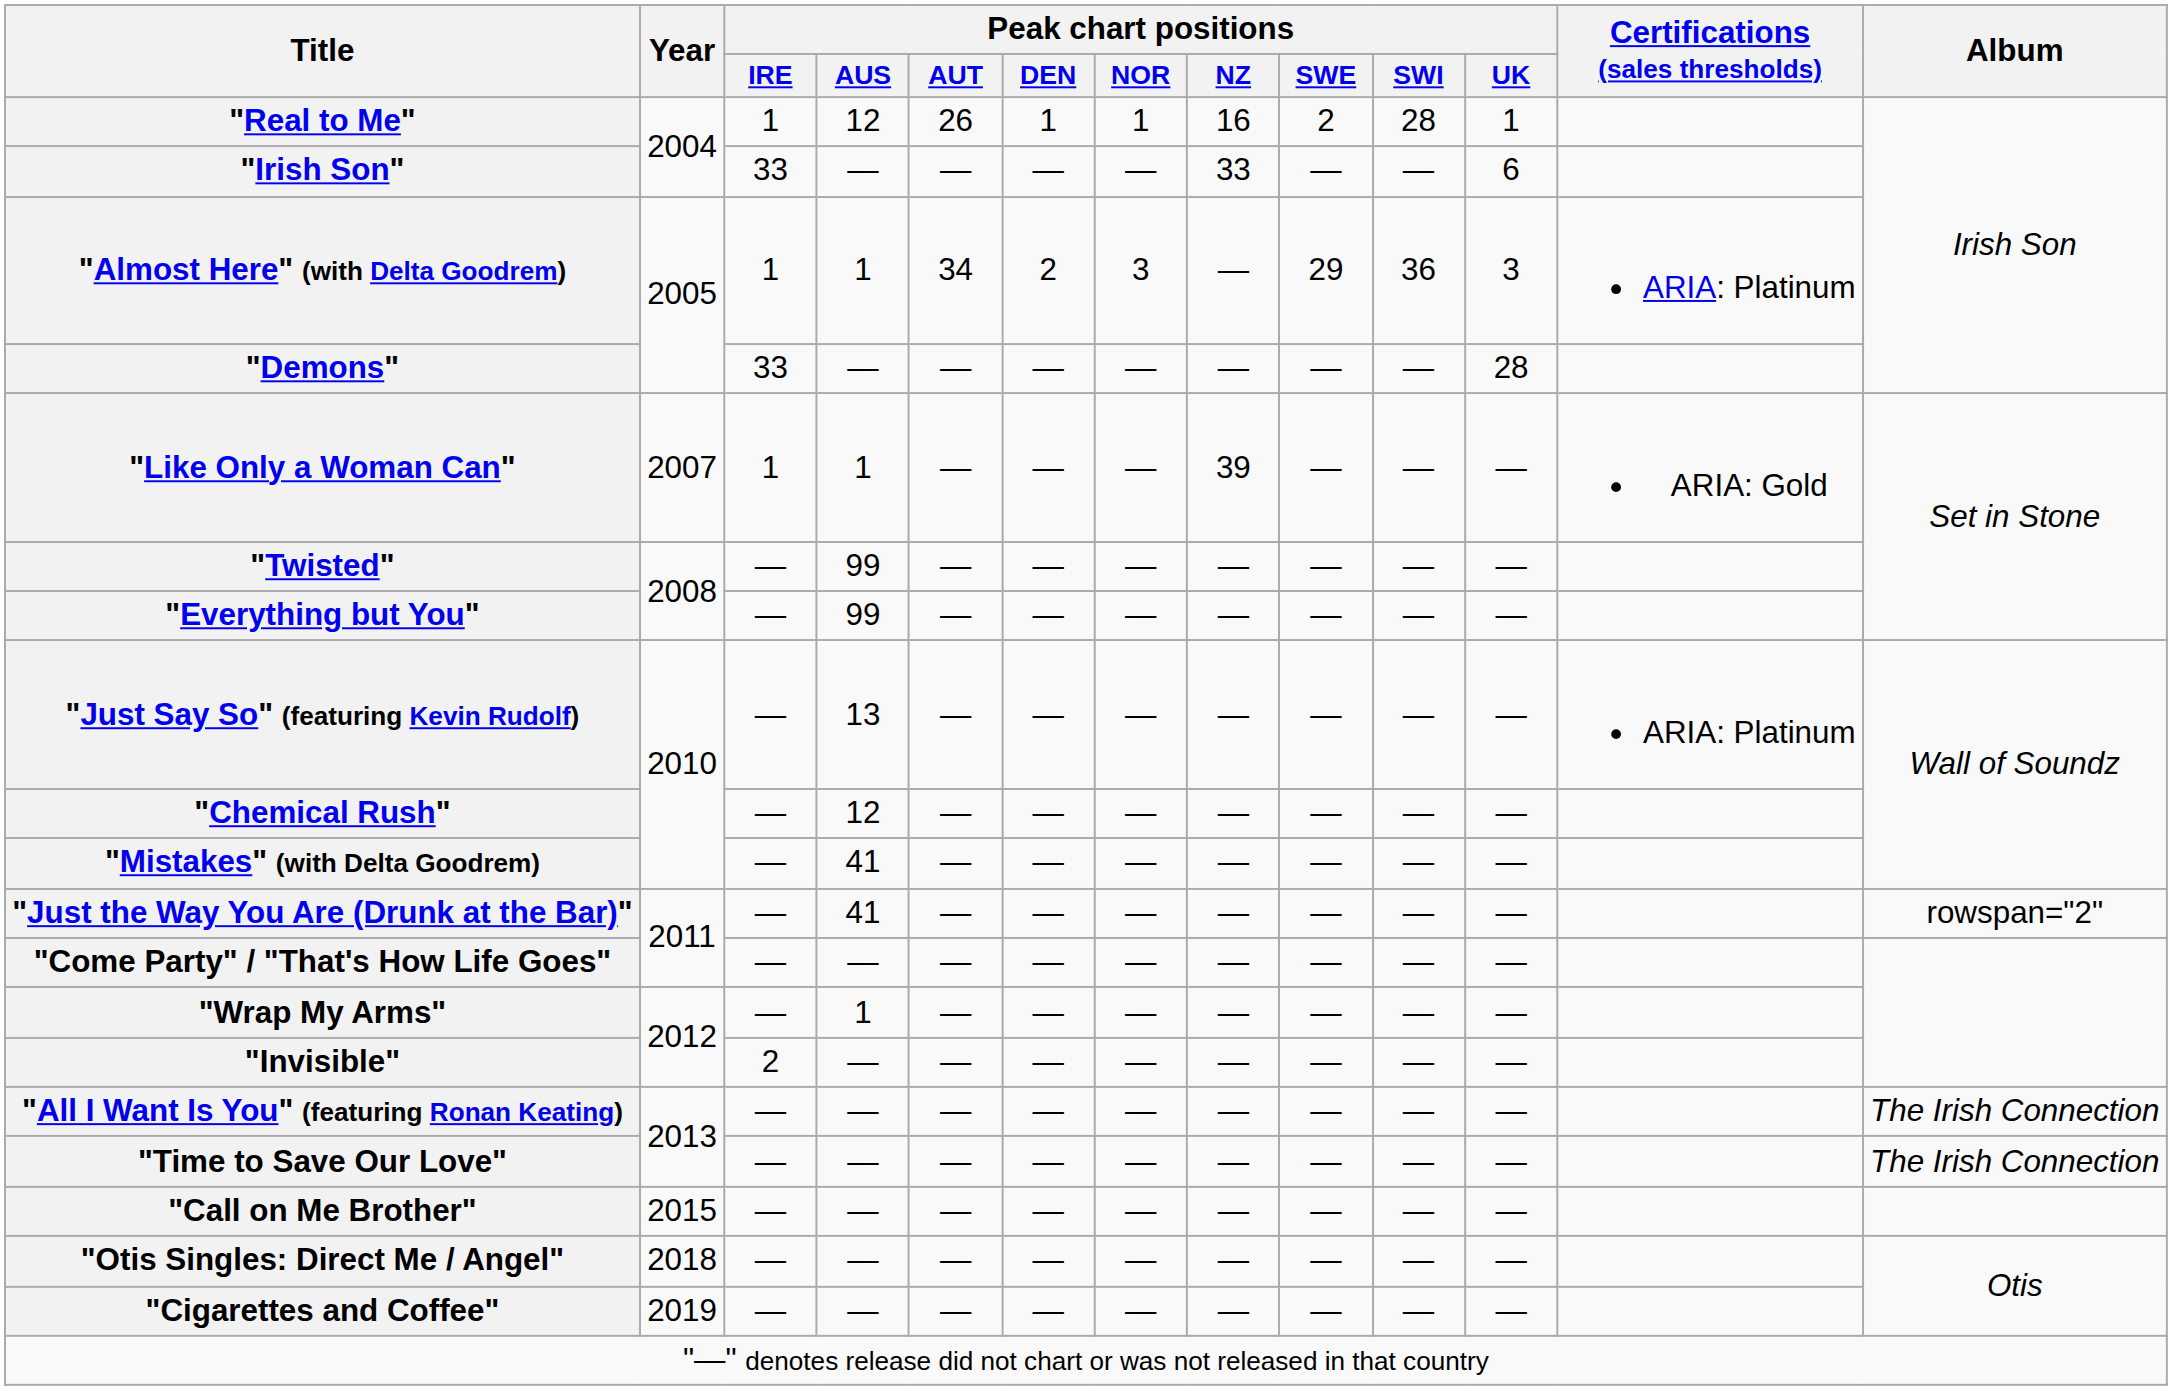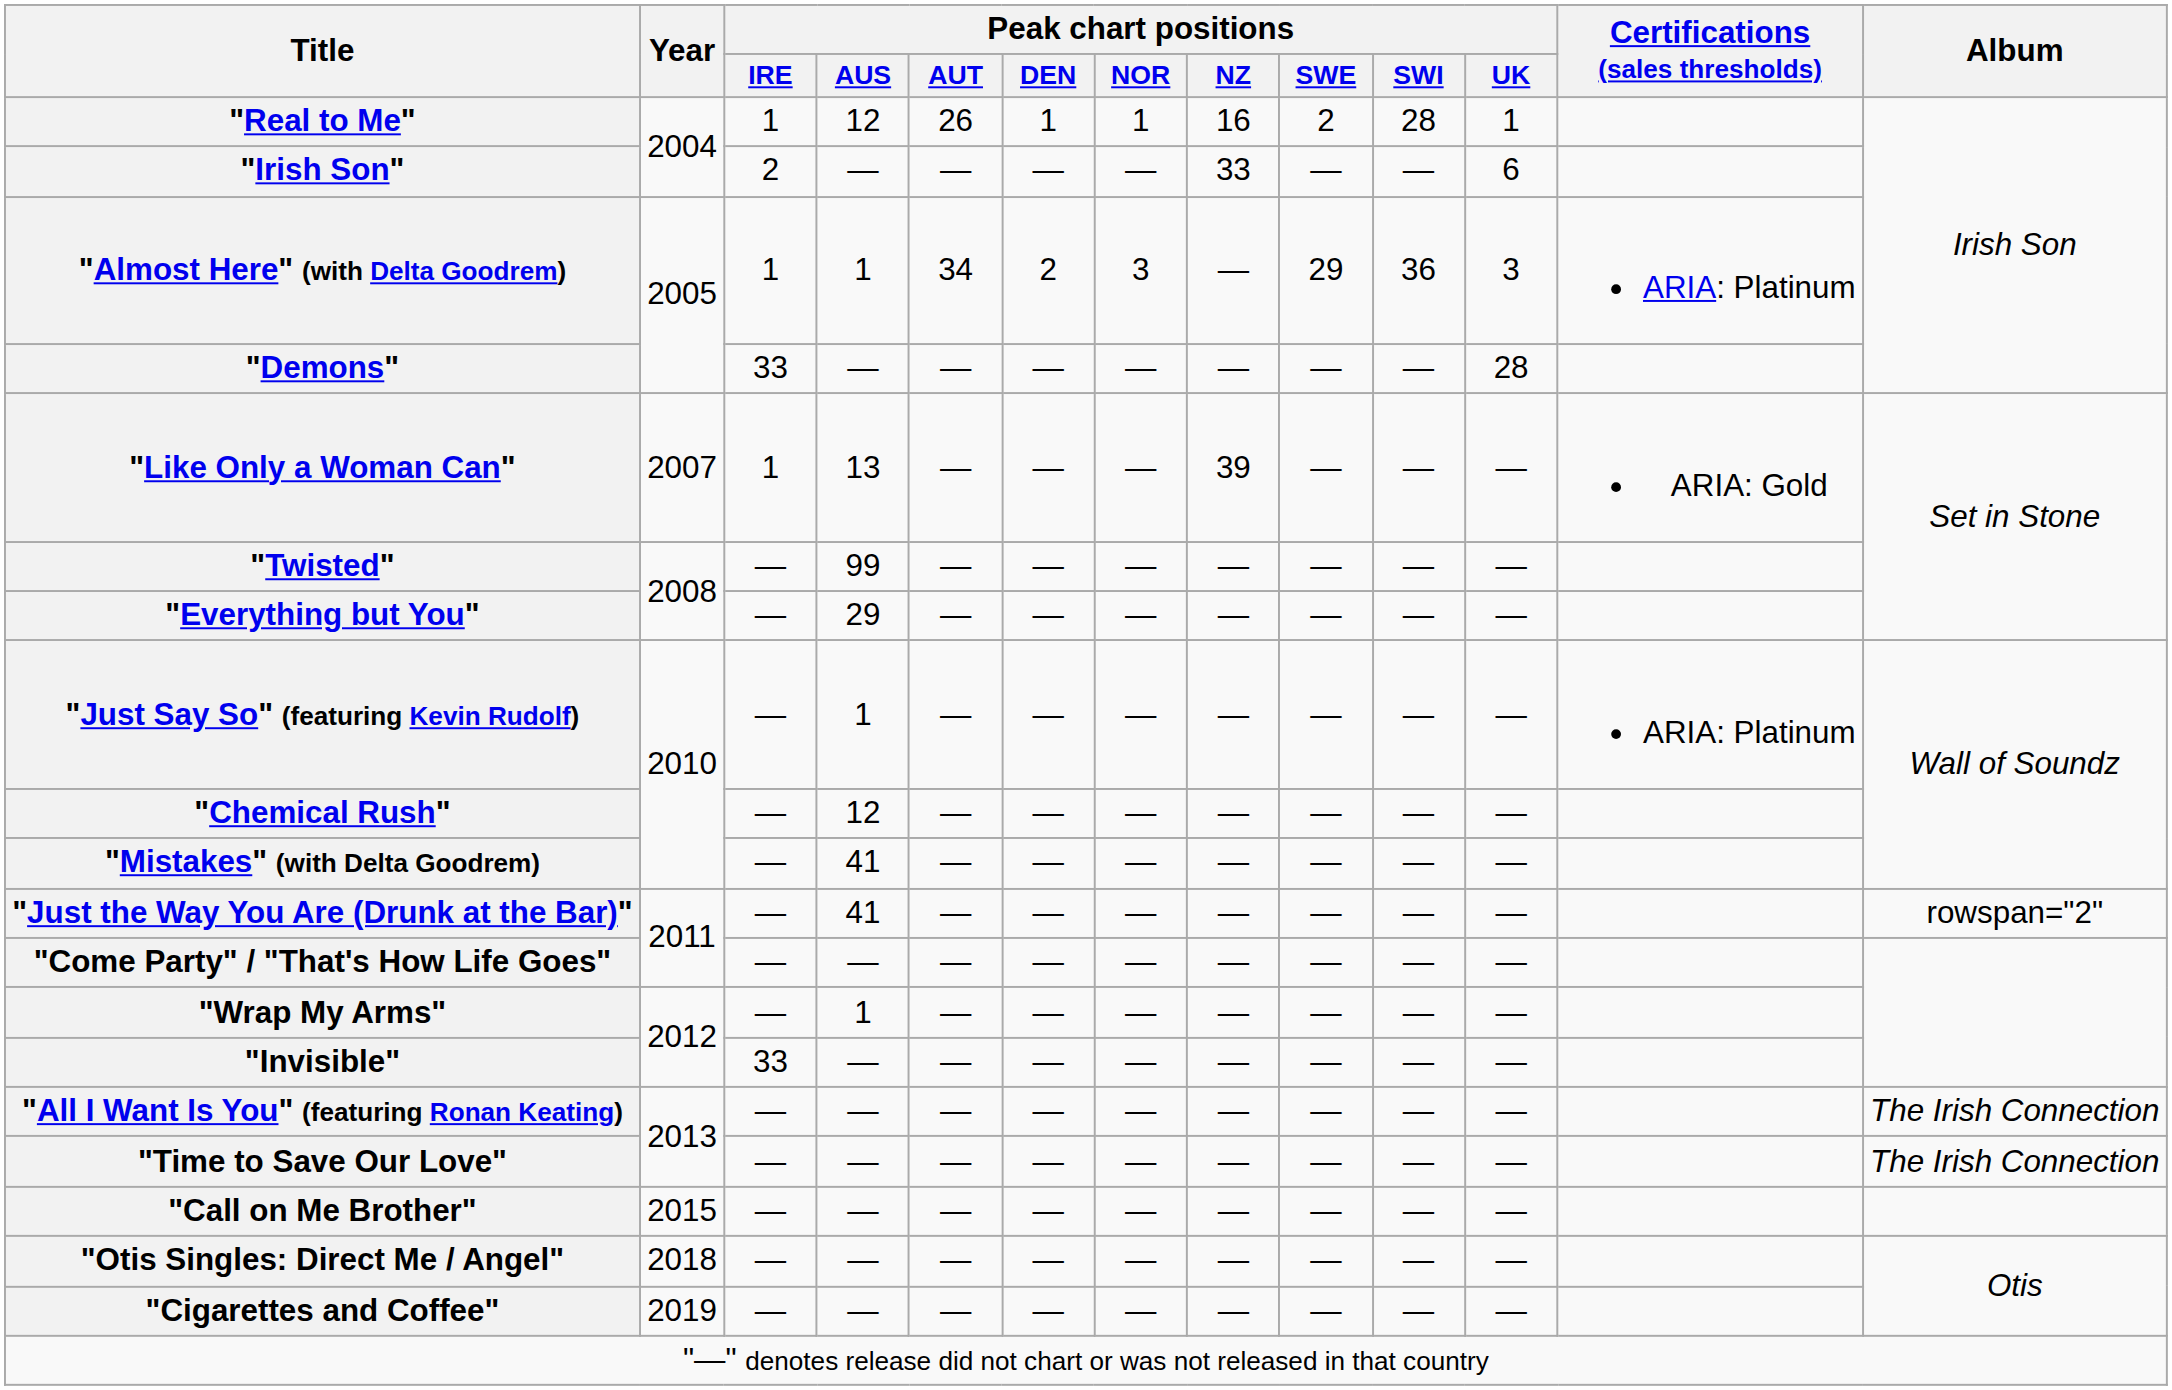(770, 170) 33 -> (770, 170) 2
(863, 467) 1 -> (863, 467) 13
(863, 615) 99 -> (863, 615) 29
(863, 714) 13 -> (863, 714) 1
(770, 1061) 2 -> (770, 1061) 33
